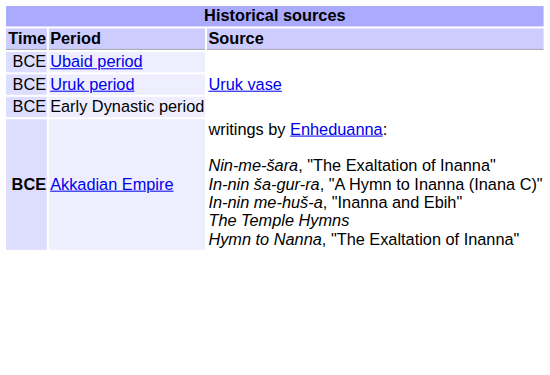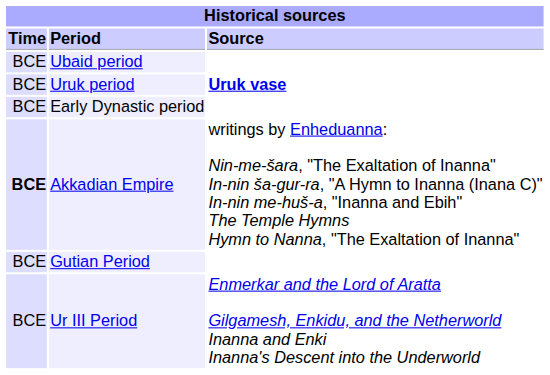(245, 84) normal -> (247, 84) bold
+ row: (100, 262)
+ row: (94, 321)
